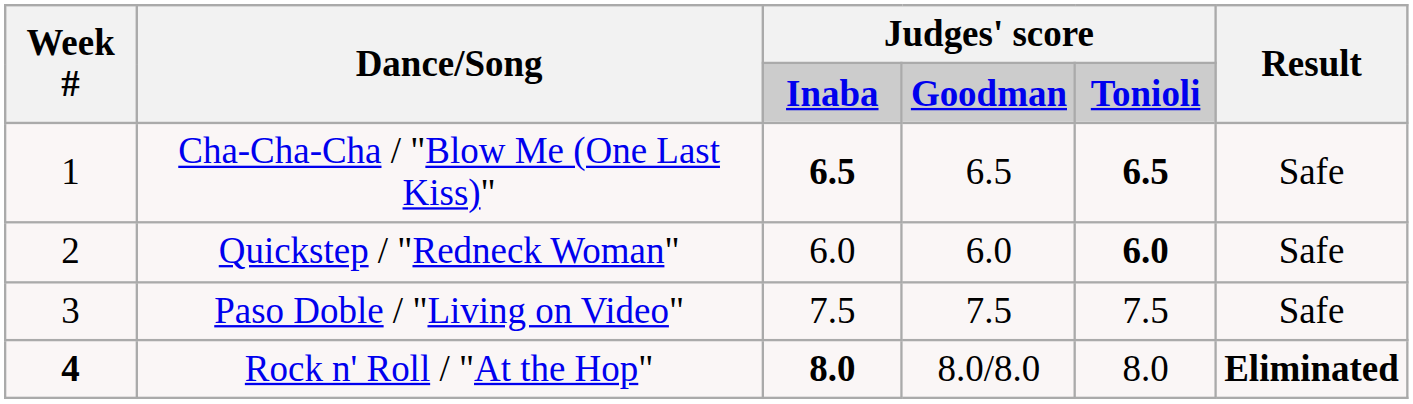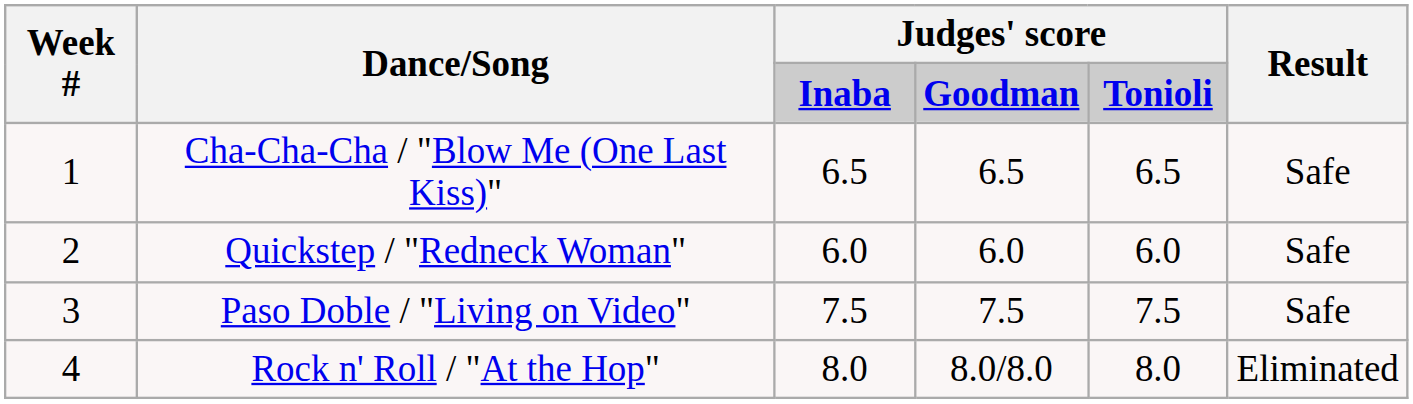(832, 171) bold -> (845, 171) normal
(1146, 171) bold -> (1158, 171) normal
(1146, 251) bold -> (1158, 251) normal
(71, 368) bold -> (71, 368) normal
(832, 368) bold -> (845, 368) normal
(1311, 368) bold -> (1318, 368) normal
